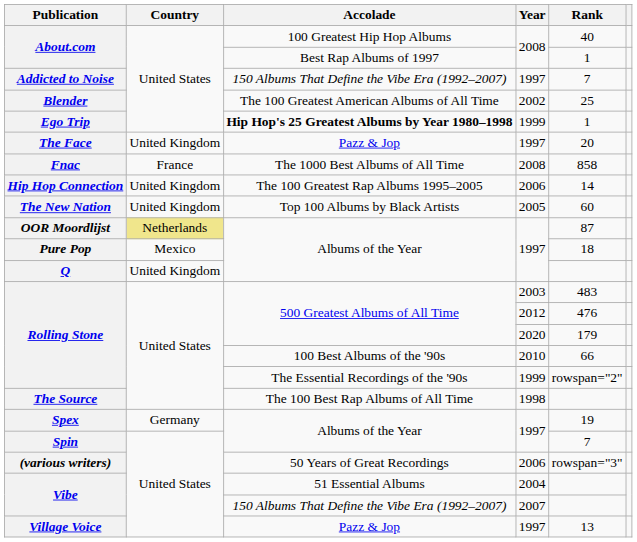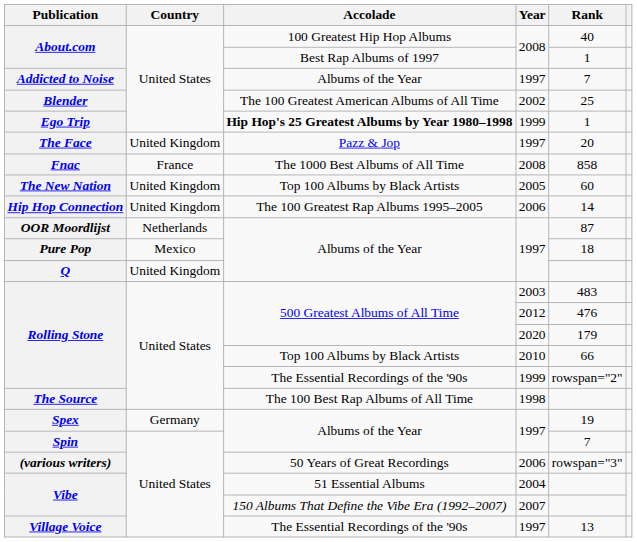(369, 79) 150 Albums That Define the Vibe Era (1992–2007) -> (369, 79) Albums of the Year
rows swapped: (65, 185) <-> (65, 206)
(175, 228) khaki background -> (175, 228) no background
(369, 356) 100 Best Albums of the '90s -> (369, 356) Top 100 Albums by Black Artists
(369, 526) Pazz & Jop -> (369, 526) The Essential Recordings of the '90s
